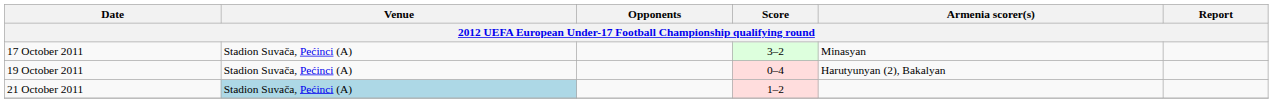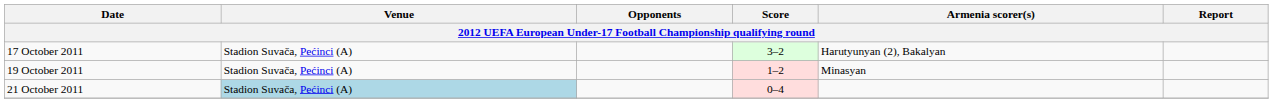(844, 51) Minasyan -> (883, 51) Harutyunyan (2), Bakalyan
(775, 70) 0–4 -> (775, 70) 1–2
(883, 70) Harutyunyan (2), Bakalyan -> (844, 70) Minasyan
(775, 89) 1–2 -> (775, 89) 0–4
